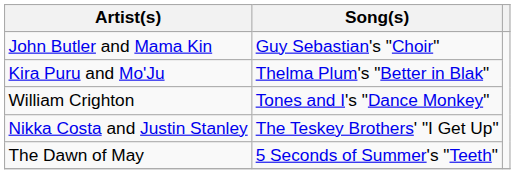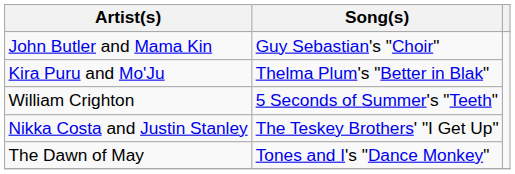(372, 100) Tones and I's "Dance Monkey" -> (377, 100) 5 Seconds of Summer's "Teeth"
(377, 155) 5 Seconds of Summer's "Teeth" -> (372, 155) Tones and I's "Dance Monkey"
